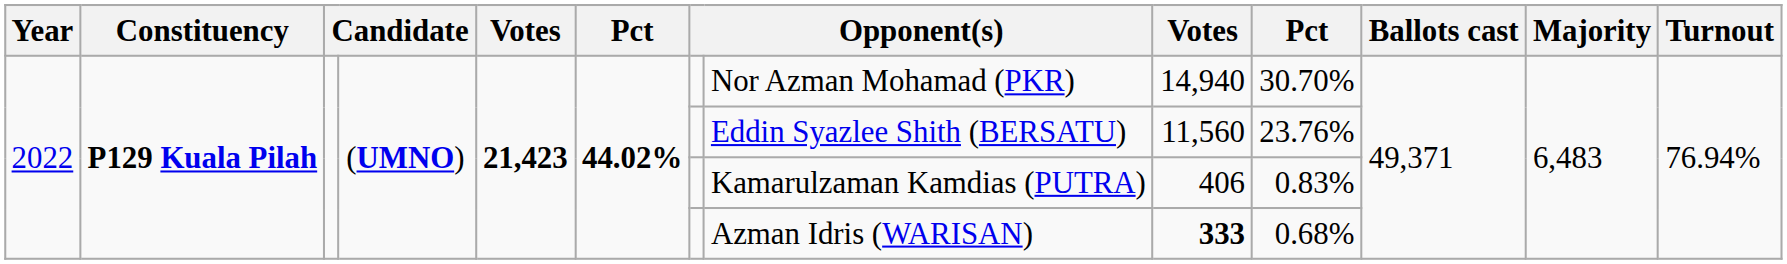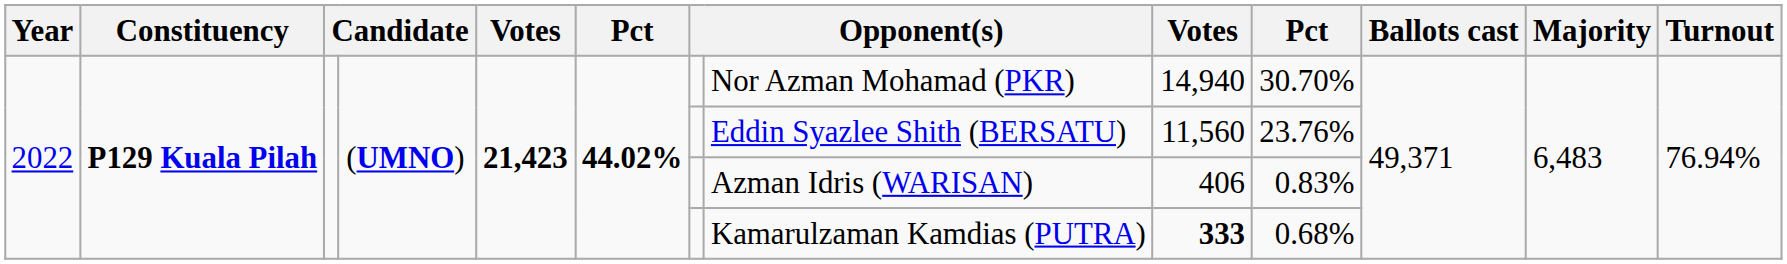(928, 182) Kamarulzaman Kamdias (PUTRA) -> (872, 182) Azman Idris (WARISAN)
(872, 233) Azman Idris (WARISAN) -> (928, 233) Kamarulzaman Kamdias (PUTRA)
